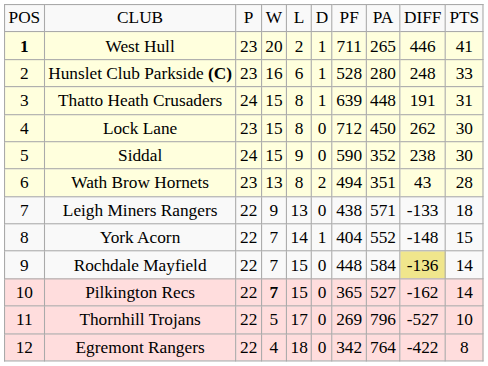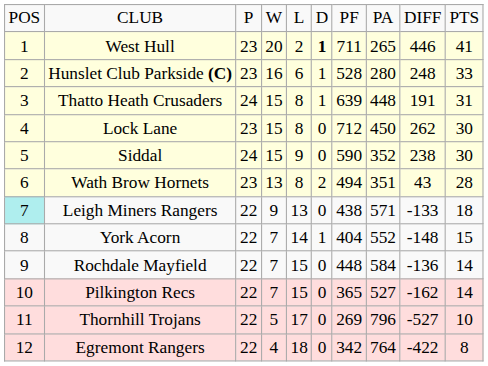(24, 45) bold -> (24, 45) normal
(322, 45) normal -> (322, 45) bold
(24, 210) no background -> (24, 210) paleturquoise background
(423, 264) khaki background -> (423, 264) no background
(274, 292) bold -> (274, 292) normal
